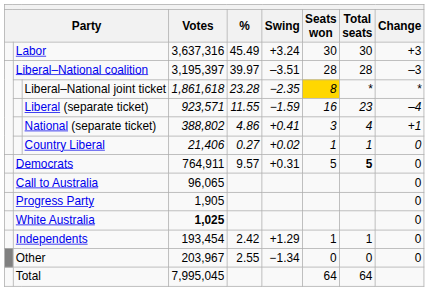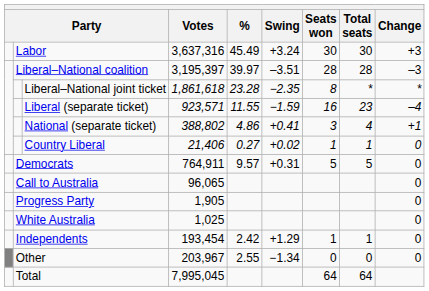(333, 88) gold background -> (333, 88) no background
(369, 164) bold -> (369, 164) normal
(209, 220) bold -> (209, 220) normal
